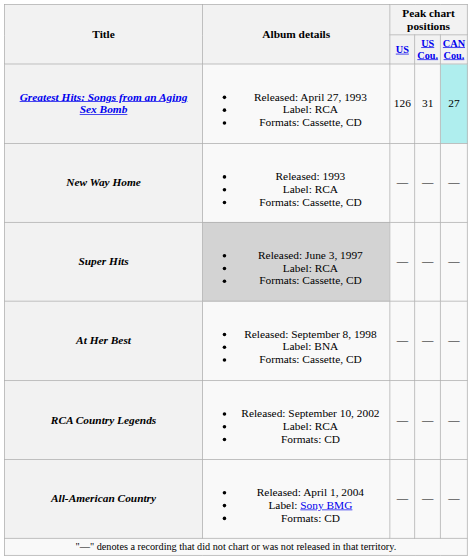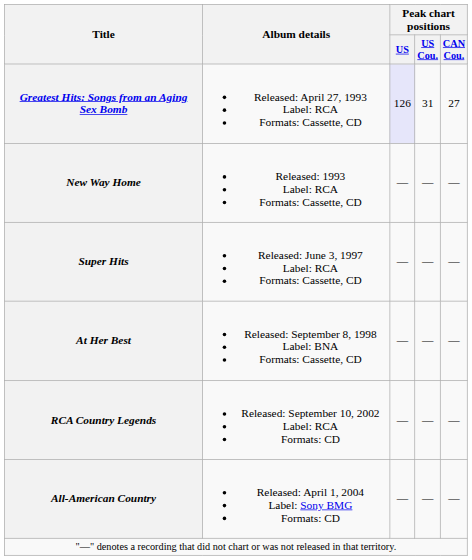(402, 103) no background -> (402, 103) lavender background
(454, 103) paleturquoise background -> (454, 103) no background
(296, 268) lightgrey background -> (296, 268) no background
